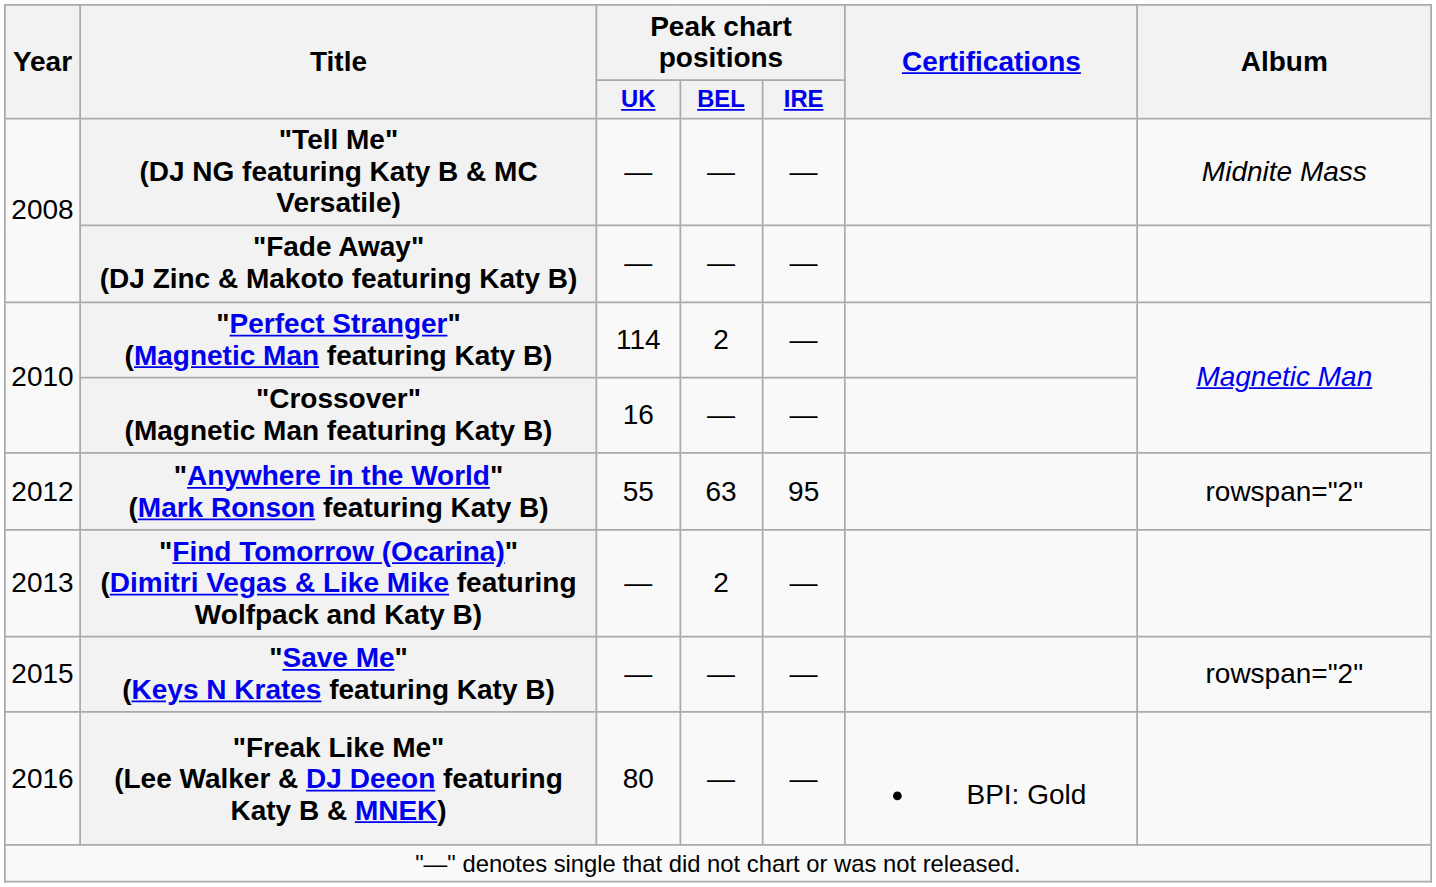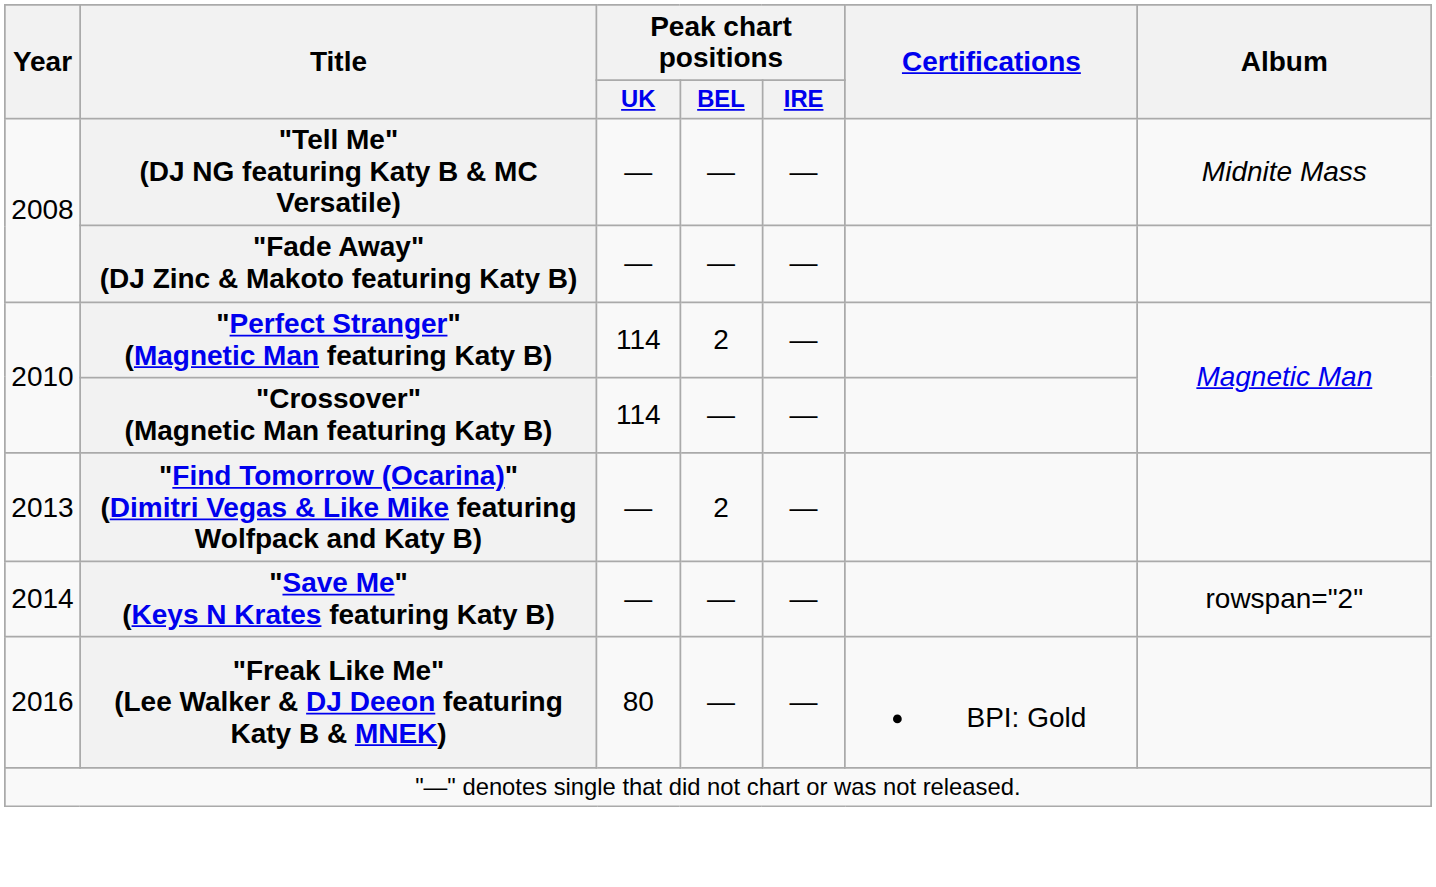(638, 415) 16 -> (638, 415) 114
- row: (339, 490)
(42, 674) 2015 -> (42, 598) 2014
